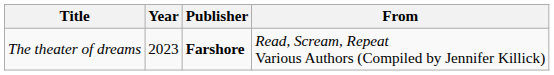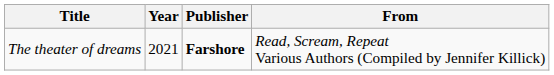(163, 49) 2023 -> (163, 49) 2021
